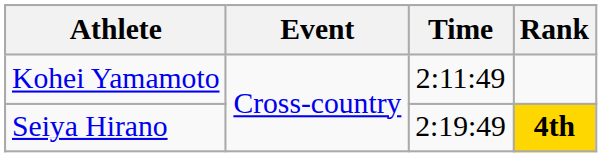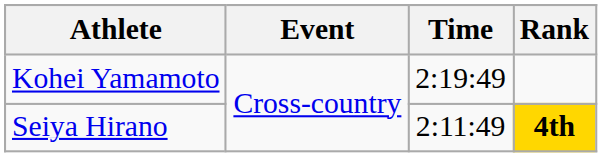(461, 78) 2:11:49 -> (461, 78) 2:19:49
(461, 127) 2:19:49 -> (461, 127) 2:11:49
